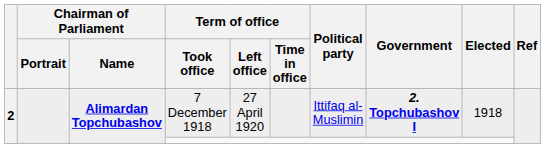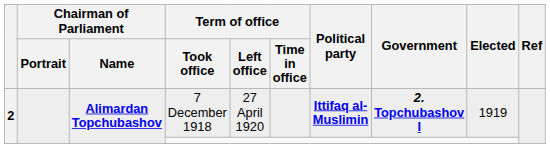(338, 112) normal -> (341, 112) bold
(488, 112) 1918 -> (493, 112) 1919
